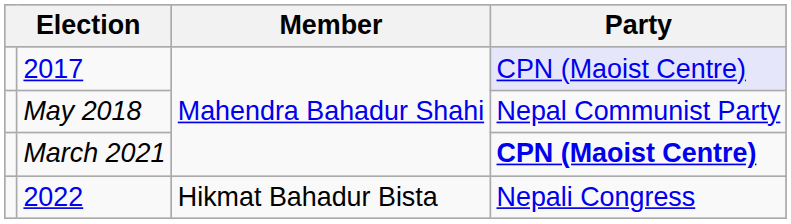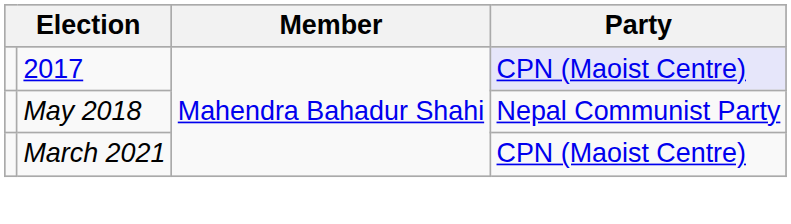(626, 153) bold -> (621, 153) normal
- row: (53, 196)
